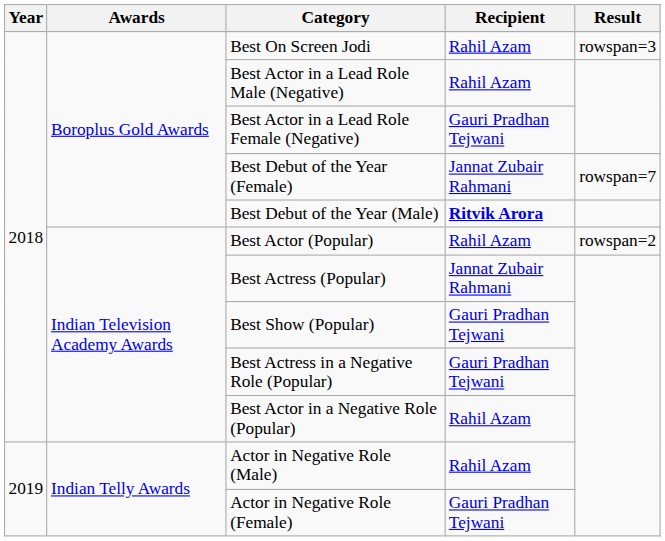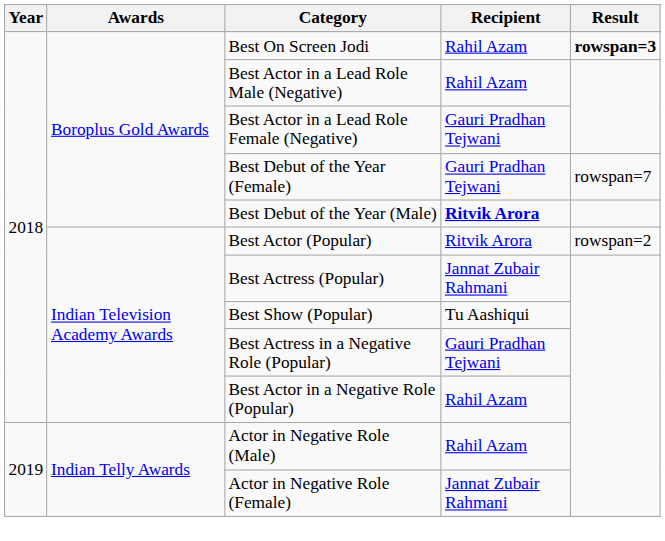(618, 45) normal -> (615, 45) bold
(496, 176) Jannat Zubair Rahmani -> (495, 176) Gauri Pradhan Tejwani
(490, 240) Rahil Azam -> (488, 240) Ritvik Arora
(499, 324) Gauri Pradhan Tejwani -> (487, 315) Tu Aashiqui
(499, 512) Gauri Pradhan Tejwani -> (492, 492) Jannat Zubair Rahmani
